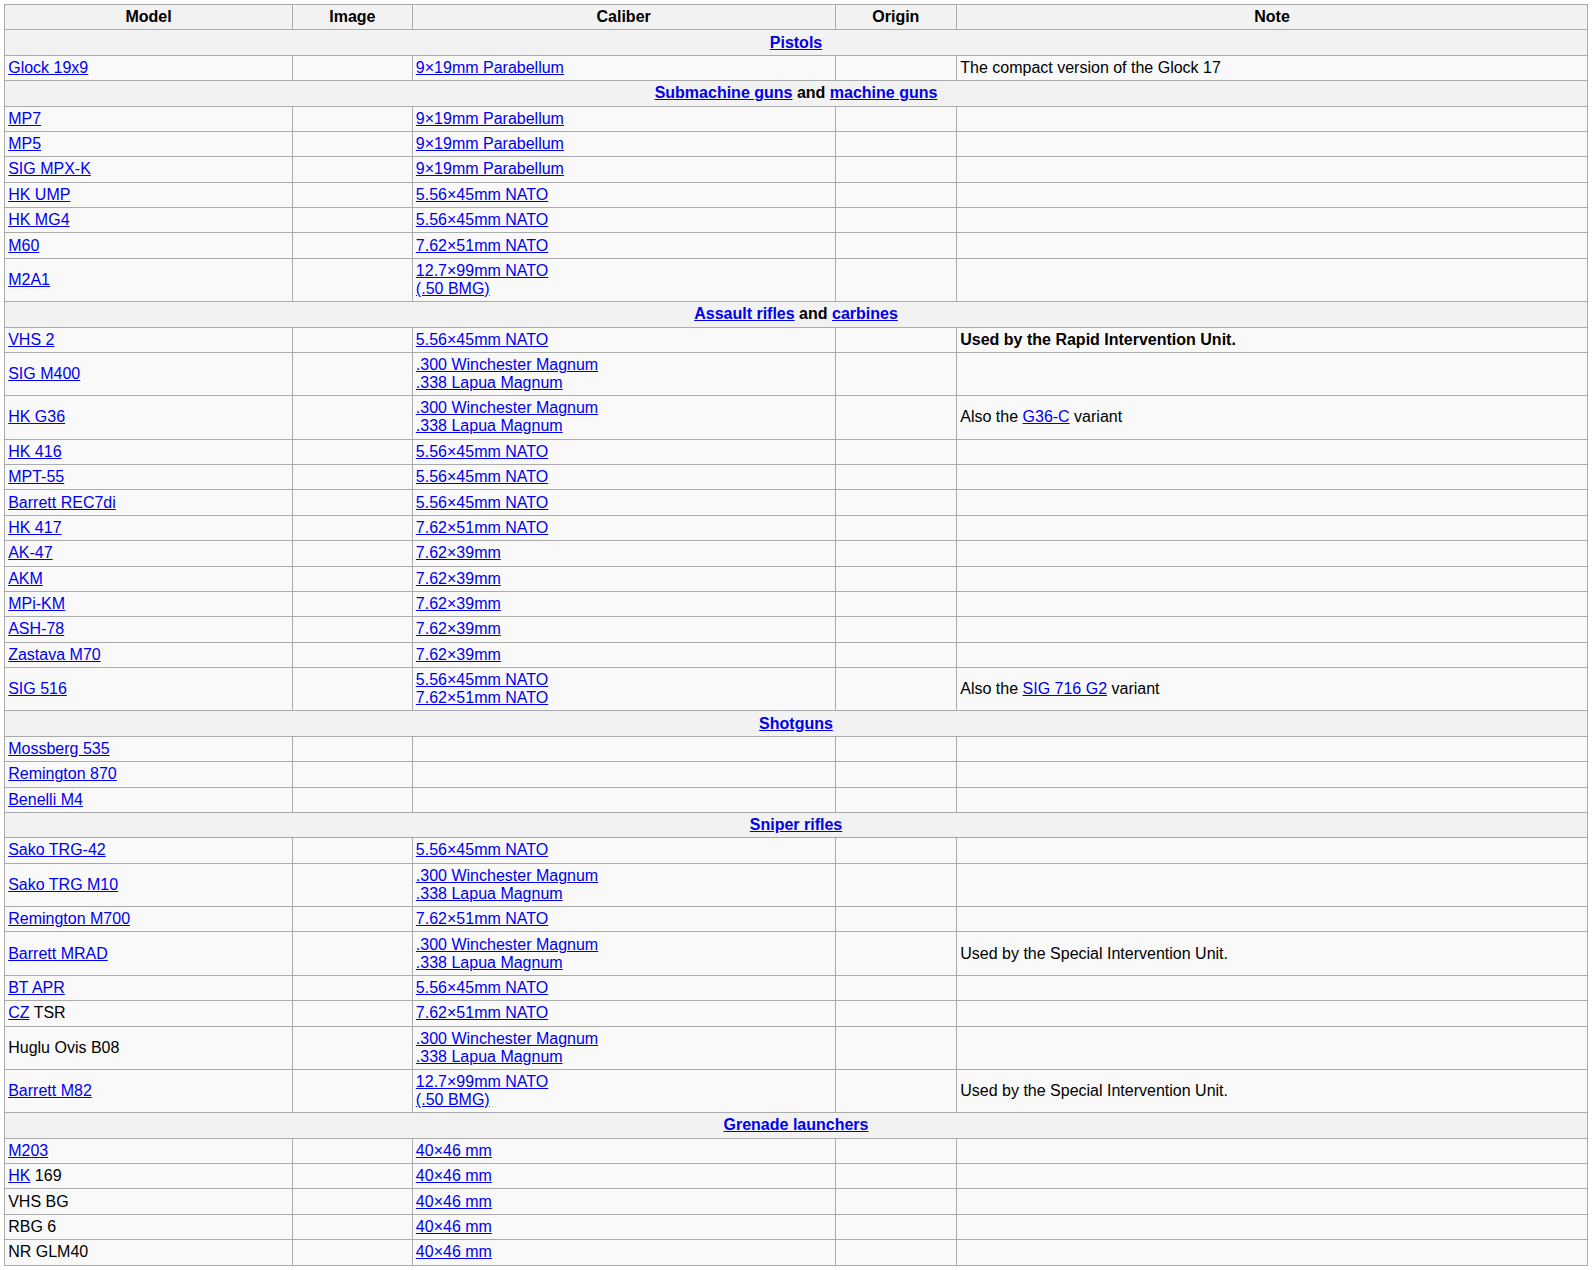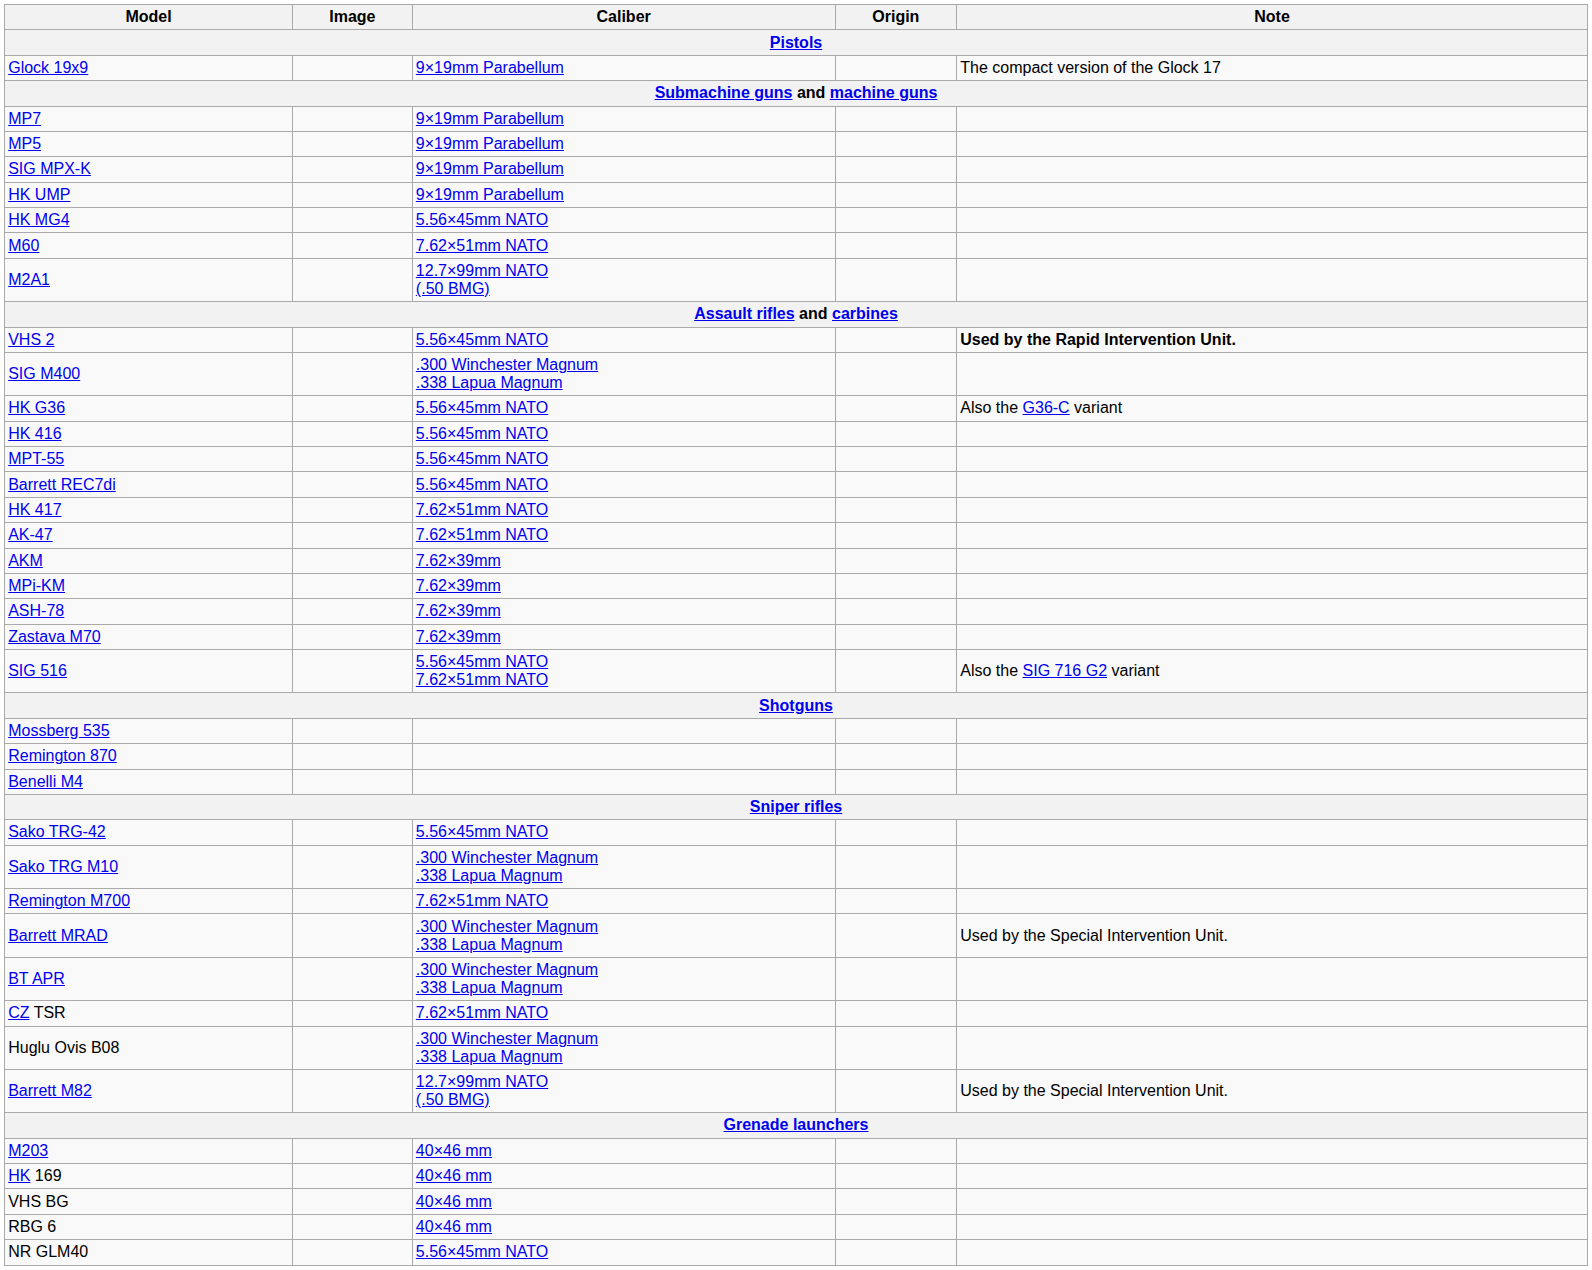(482, 194) 5.56×45mm NATO -> (490, 194) 9×19mm Parabellum
(507, 417) .300 Winchester Magnum .338 Lapua Magnum -> (482, 408) 5.56×45mm NATO
(458, 553) 7.62×39mm -> (482, 535) 7.62×51mm NATO
(482, 987) 5.56×45mm NATO -> (507, 978) .300 Winchester Magnum .338 Lapua Magnum
(454, 1252) 40×46 mm -> (482, 1252) 5.56×45mm NATO
